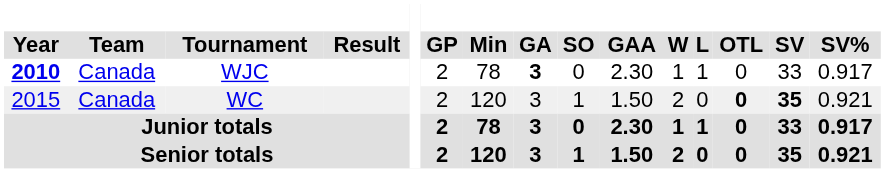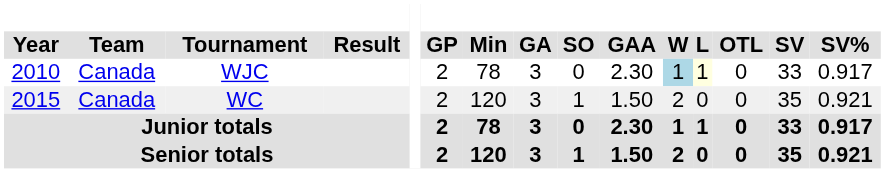(36, 72) bold -> (36, 72) normal
(535, 72) bold -> (535, 72) normal
(678, 72) no background -> (678, 72) lightblue background
(702, 72) no background -> (702, 72) lightyellow background
(741, 99) bold -> (741, 99) normal
(790, 99) bold -> (790, 99) normal
